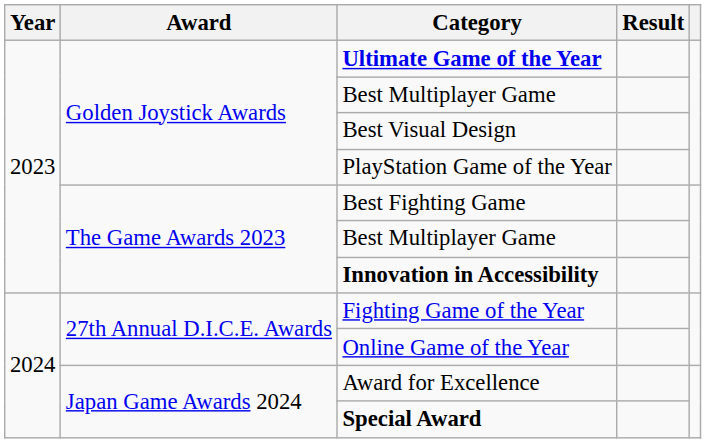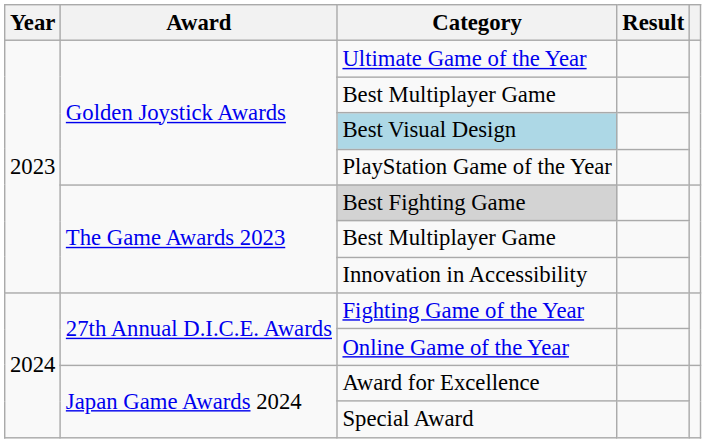(472, 58) bold -> (465, 58) normal
(429, 130) no background -> (429, 130) lightblue background
(434, 202) no background -> (434, 202) lightgrey background
(471, 274) bold -> (465, 274) normal
(412, 418) bold -> (408, 418) normal
